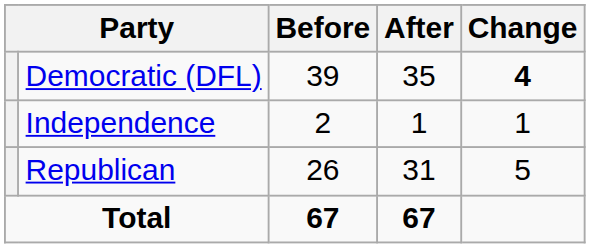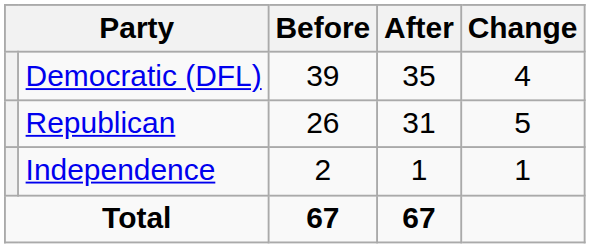(523, 75) bold -> (523, 75) normal
rows swapped: (100, 170) <-> (120, 123)
